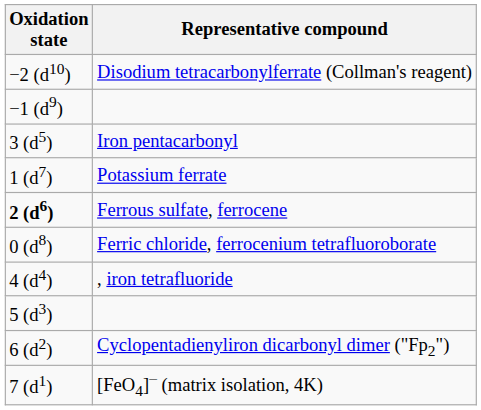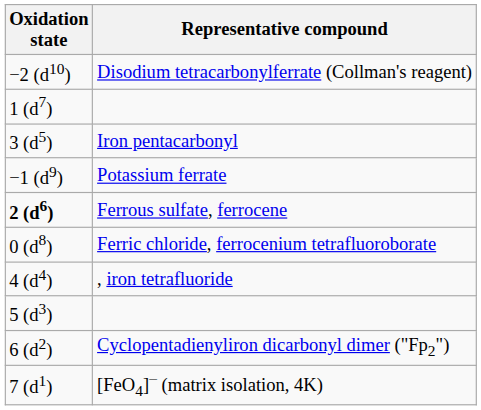(36, 106) −1 (d9) -> (31, 106) 1 (d7)
(31, 175) 1 (d7) -> (36, 175) −1 (d9)
